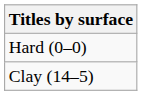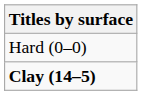(51, 75) normal -> (52, 75) bold
